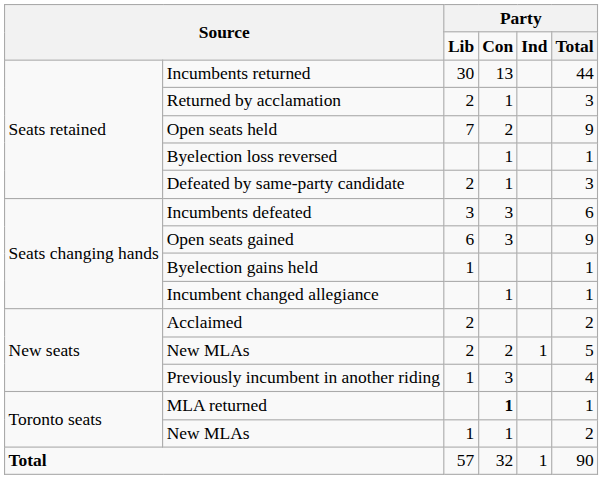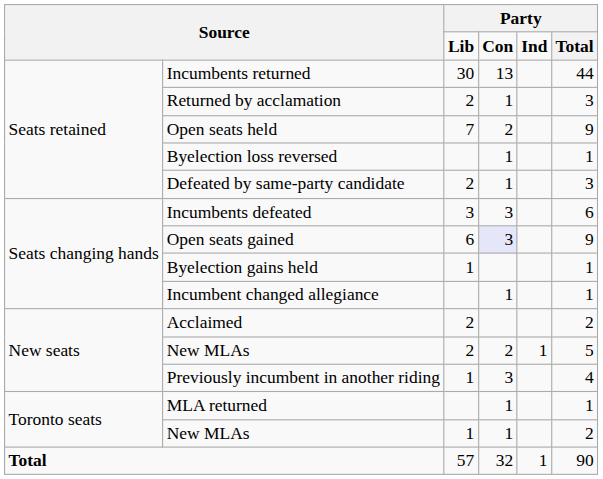(509, 239) no background -> (509, 239) lavender background
(509, 405) bold -> (509, 405) normal
